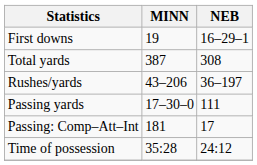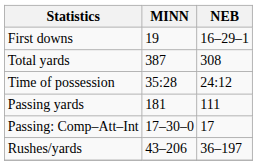rows swapped: (45, 82) <-> (61, 148)
(170, 104) 17–30–0 -> (156, 104) 181
(156, 126) 181 -> (170, 126) 17–30–0
